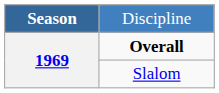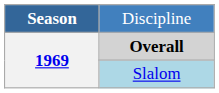(157, 46) no background -> (157, 46) lightgrey background
(157, 74) no background -> (157, 74) lightblue background
